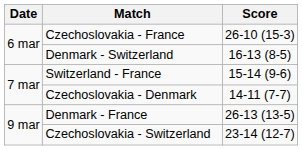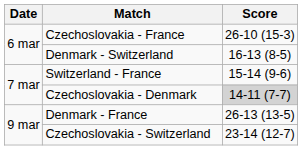(260, 94) no background -> (260, 94) lightgrey background
